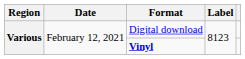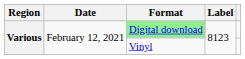(166, 29) no background -> (166, 29) lightgreen background
(141, 46) bold -> (141, 46) normal
